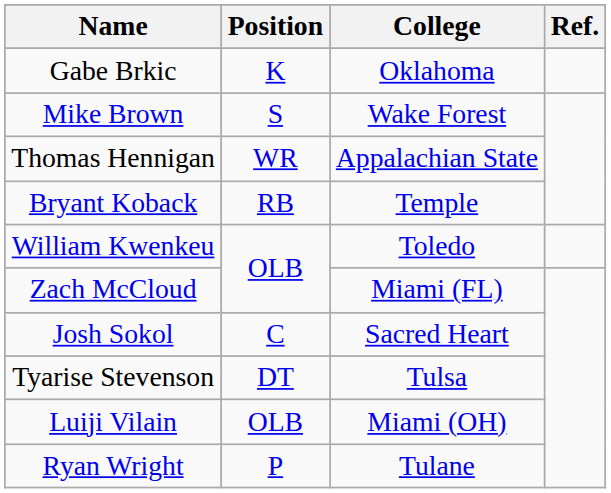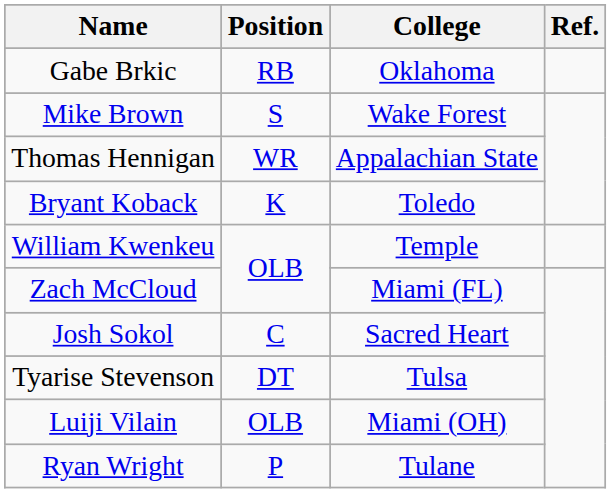(275, 70) K -> (275, 70) RB
(275, 202) RB -> (275, 202) K
(437, 202) Temple -> (437, 202) Toledo
(437, 245) Toledo -> (437, 245) Temple
